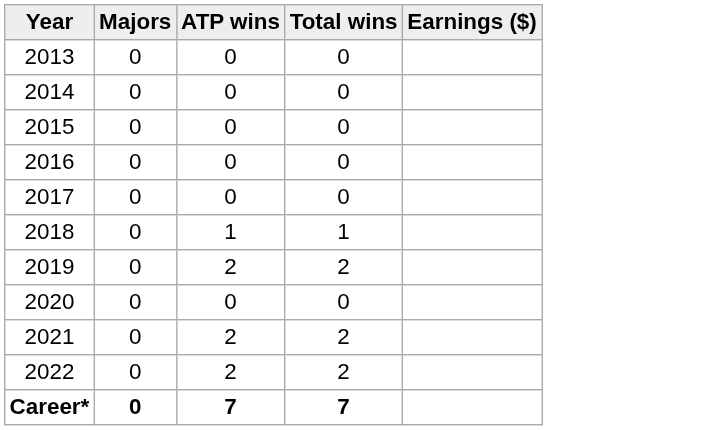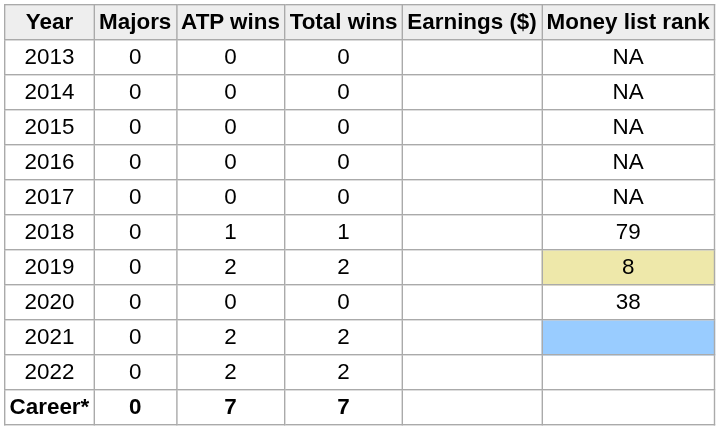+ column: (628, 22)
